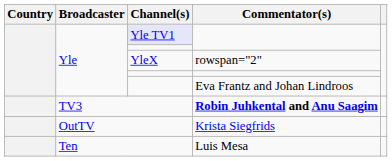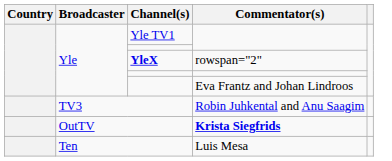(153, 34) lavender background -> (153, 34) no background
(144, 60) normal -> (144, 60) bold
(287, 106) bold -> (280, 106) normal
(235, 126) normal -> (238, 126) bold
